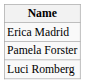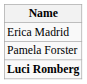(41, 69) normal -> (43, 69) bold
